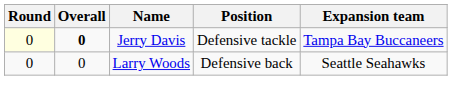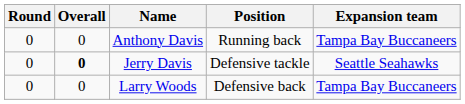+ row: (158, 39)
(29, 39) lightyellow background -> (29, 63) no background
(373, 39) Tampa Bay Buccaneers -> (386, 63) Seattle Seahawks
(373, 63) Seattle Seahawks -> (386, 87) Tampa Bay Buccaneers
